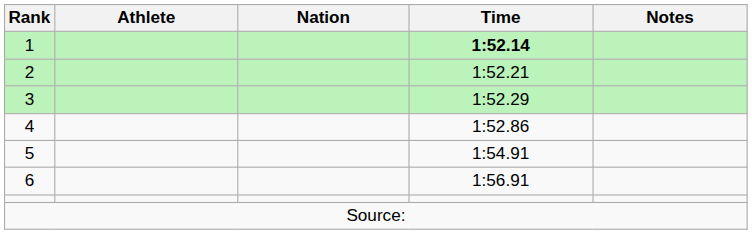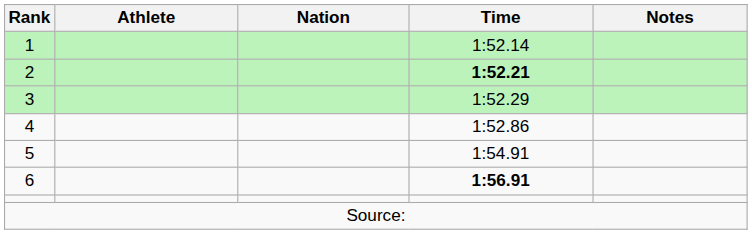(501, 45) bold -> (501, 45) normal
(501, 72) normal -> (501, 72) bold
(501, 180) normal -> (501, 180) bold
